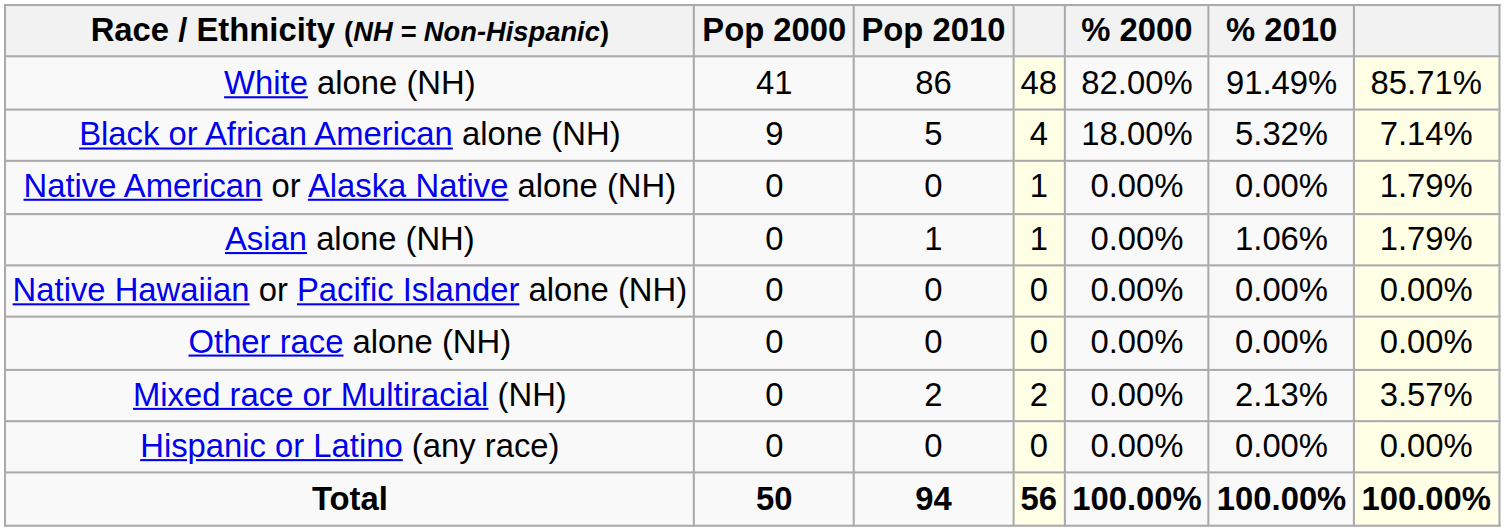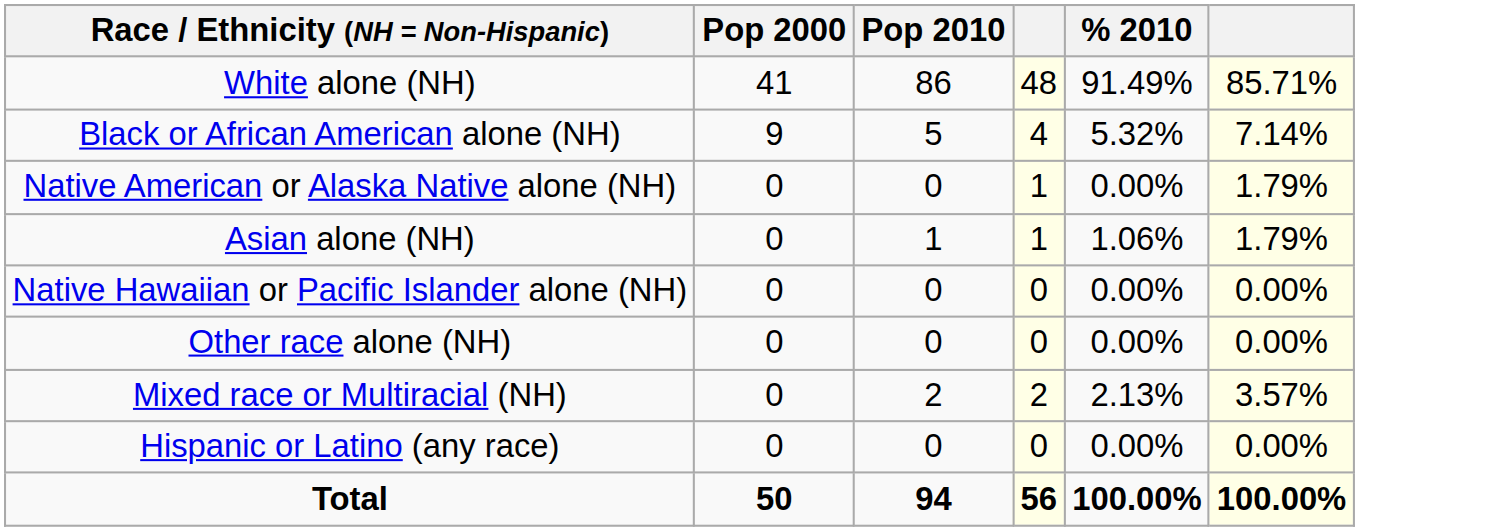- column: (1137, 30)
